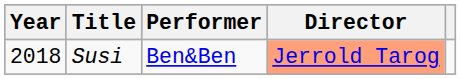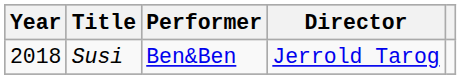(356, 57) lightsalmon background -> (356, 57) no background
